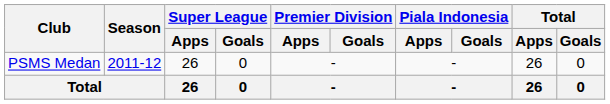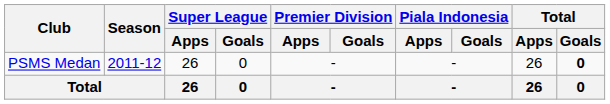(581, 64) normal -> (581, 64) bold
